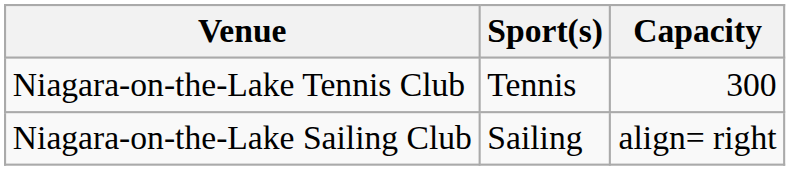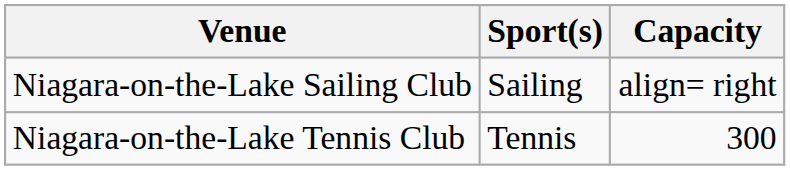rows swapped: (242, 137) <-> (239, 84)
